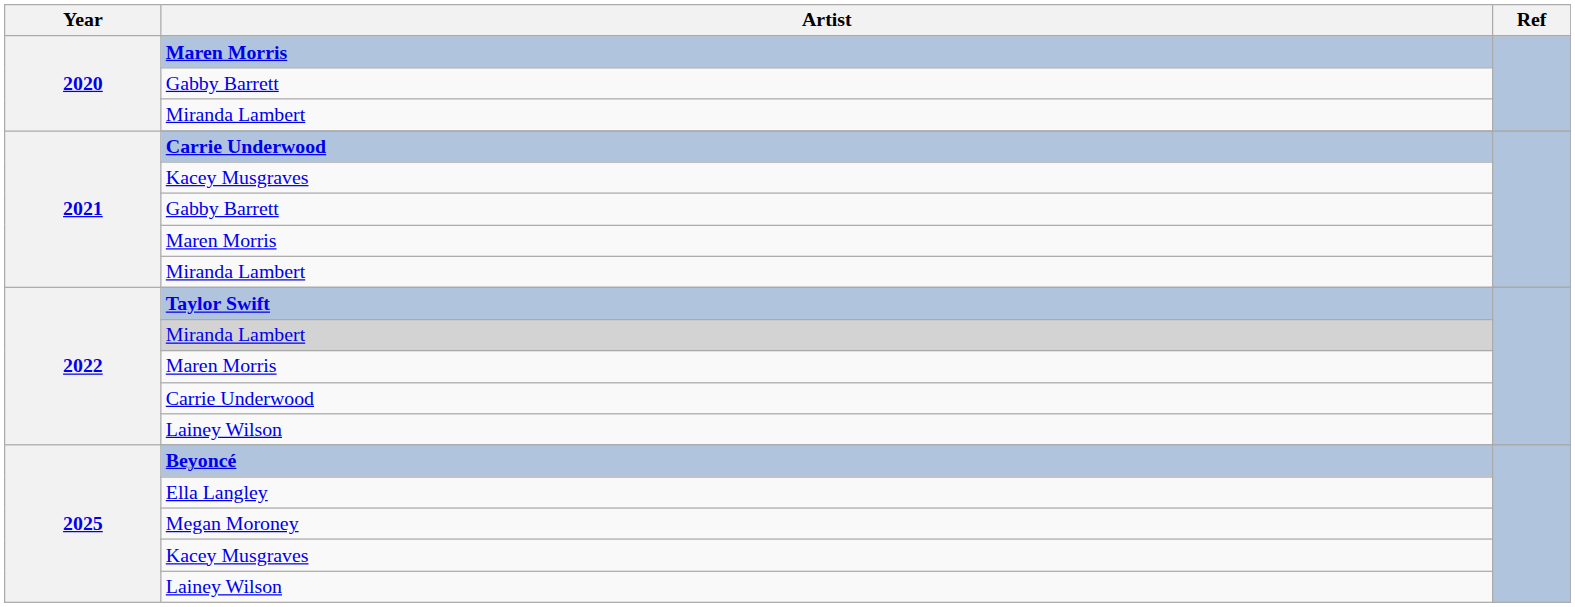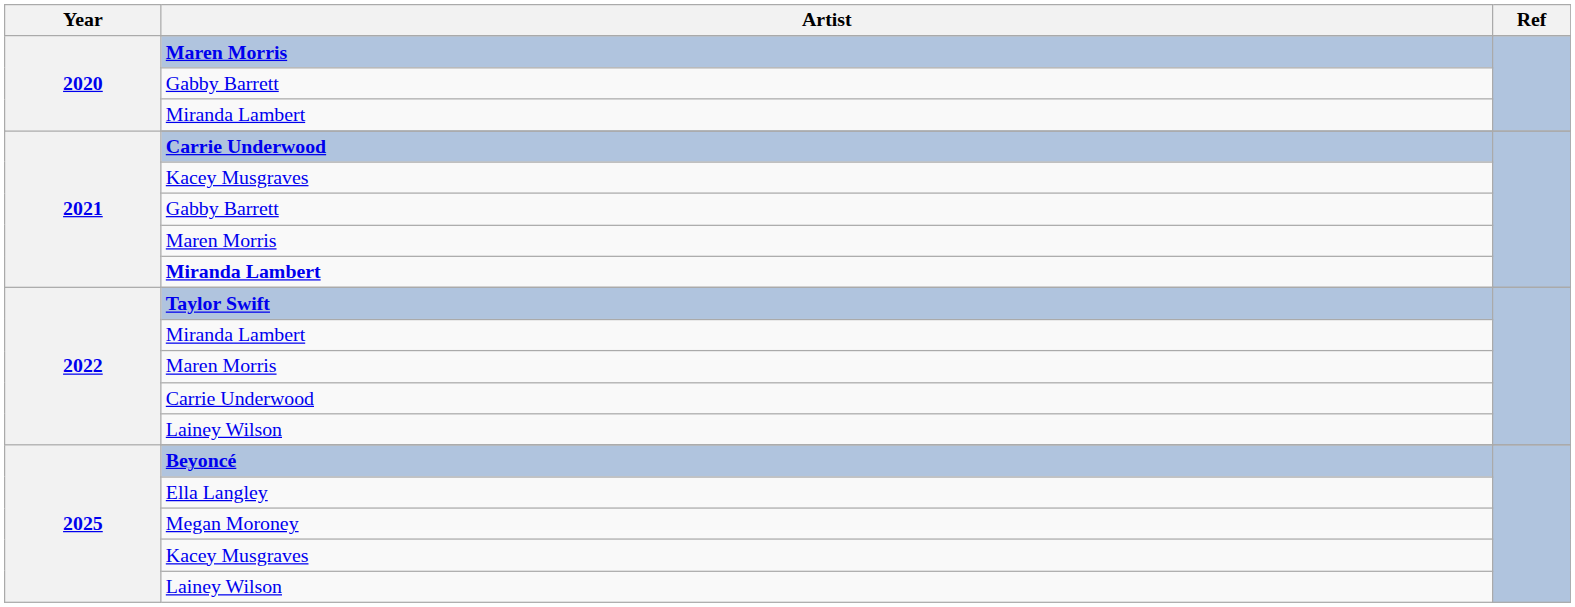(235, 271) normal -> (243, 271) bold
(235, 334) lightgrey background -> (235, 334) no background
